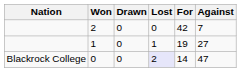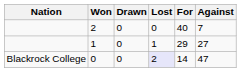(182, 28) 42 -> (182, 28) 40
(182, 43) 19 -> (182, 43) 29
